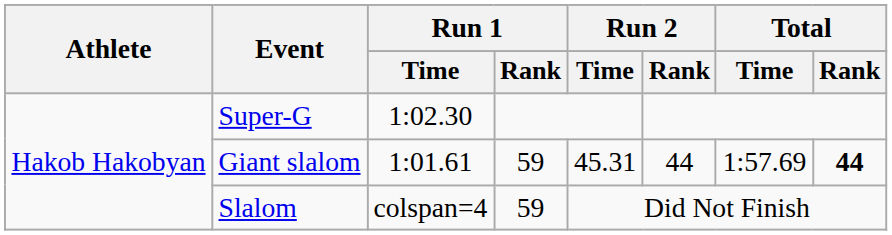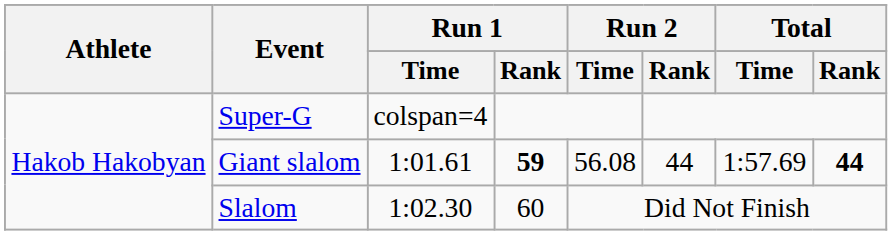(430, 116) 1:02.30 -> (430, 116) colspan=4
(531, 162) normal -> (531, 162) bold
(605, 162) 45.31 -> (605, 162) 56.08
(430, 207) colspan=4 -> (430, 207) 1:02.30
(531, 207) 59 -> (531, 207) 60
